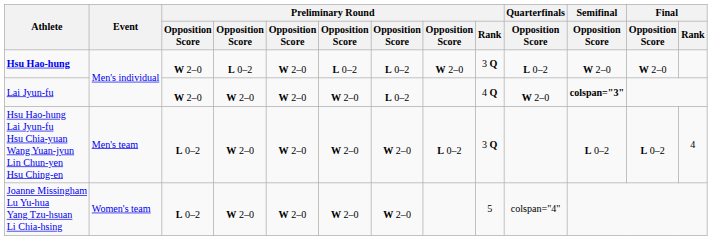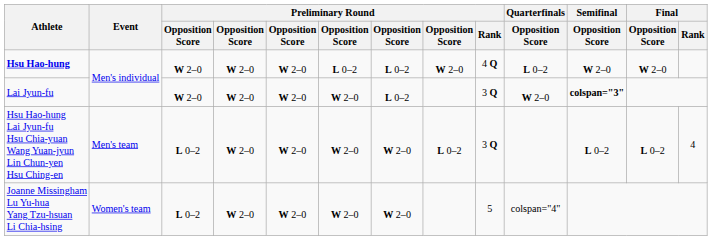(240, 70) L 0–2 -> (240, 70) W 2–0
(490, 64) 3 Q -> (490, 64) 4 Q
(490, 92) 4 Q -> (490, 92) 3 Q
